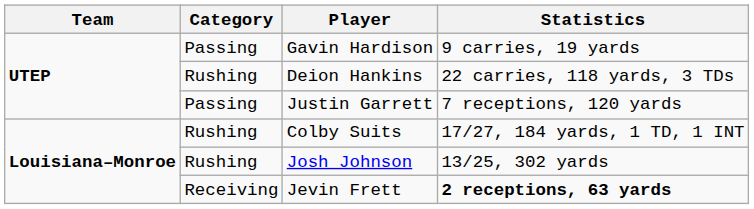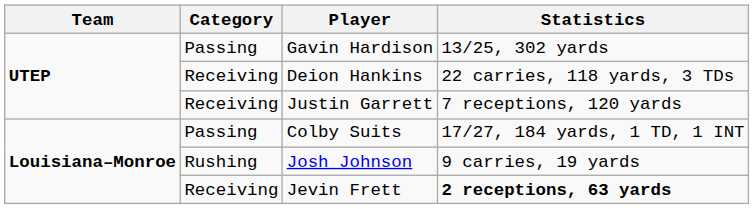(541, 48) 9 carries, 19 yards -> (525, 48) 13/25, 302 yards
(221, 76) Rushing -> (231, 76) Receiving
(221, 104) Passing -> (231, 104) Receiving
(221, 133) Rushing -> (221, 133) Passing
(525, 161) 13/25, 302 yards -> (541, 161) 9 carries, 19 yards
